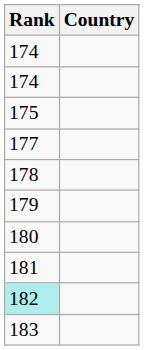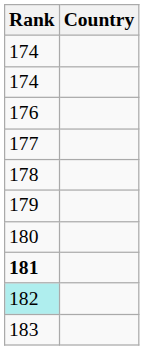(24, 112) 175 -> (24, 112) 176
(24, 267) normal -> (24, 267) bold
